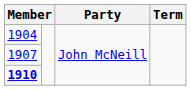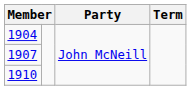(22, 75) bold -> (22, 75) normal
